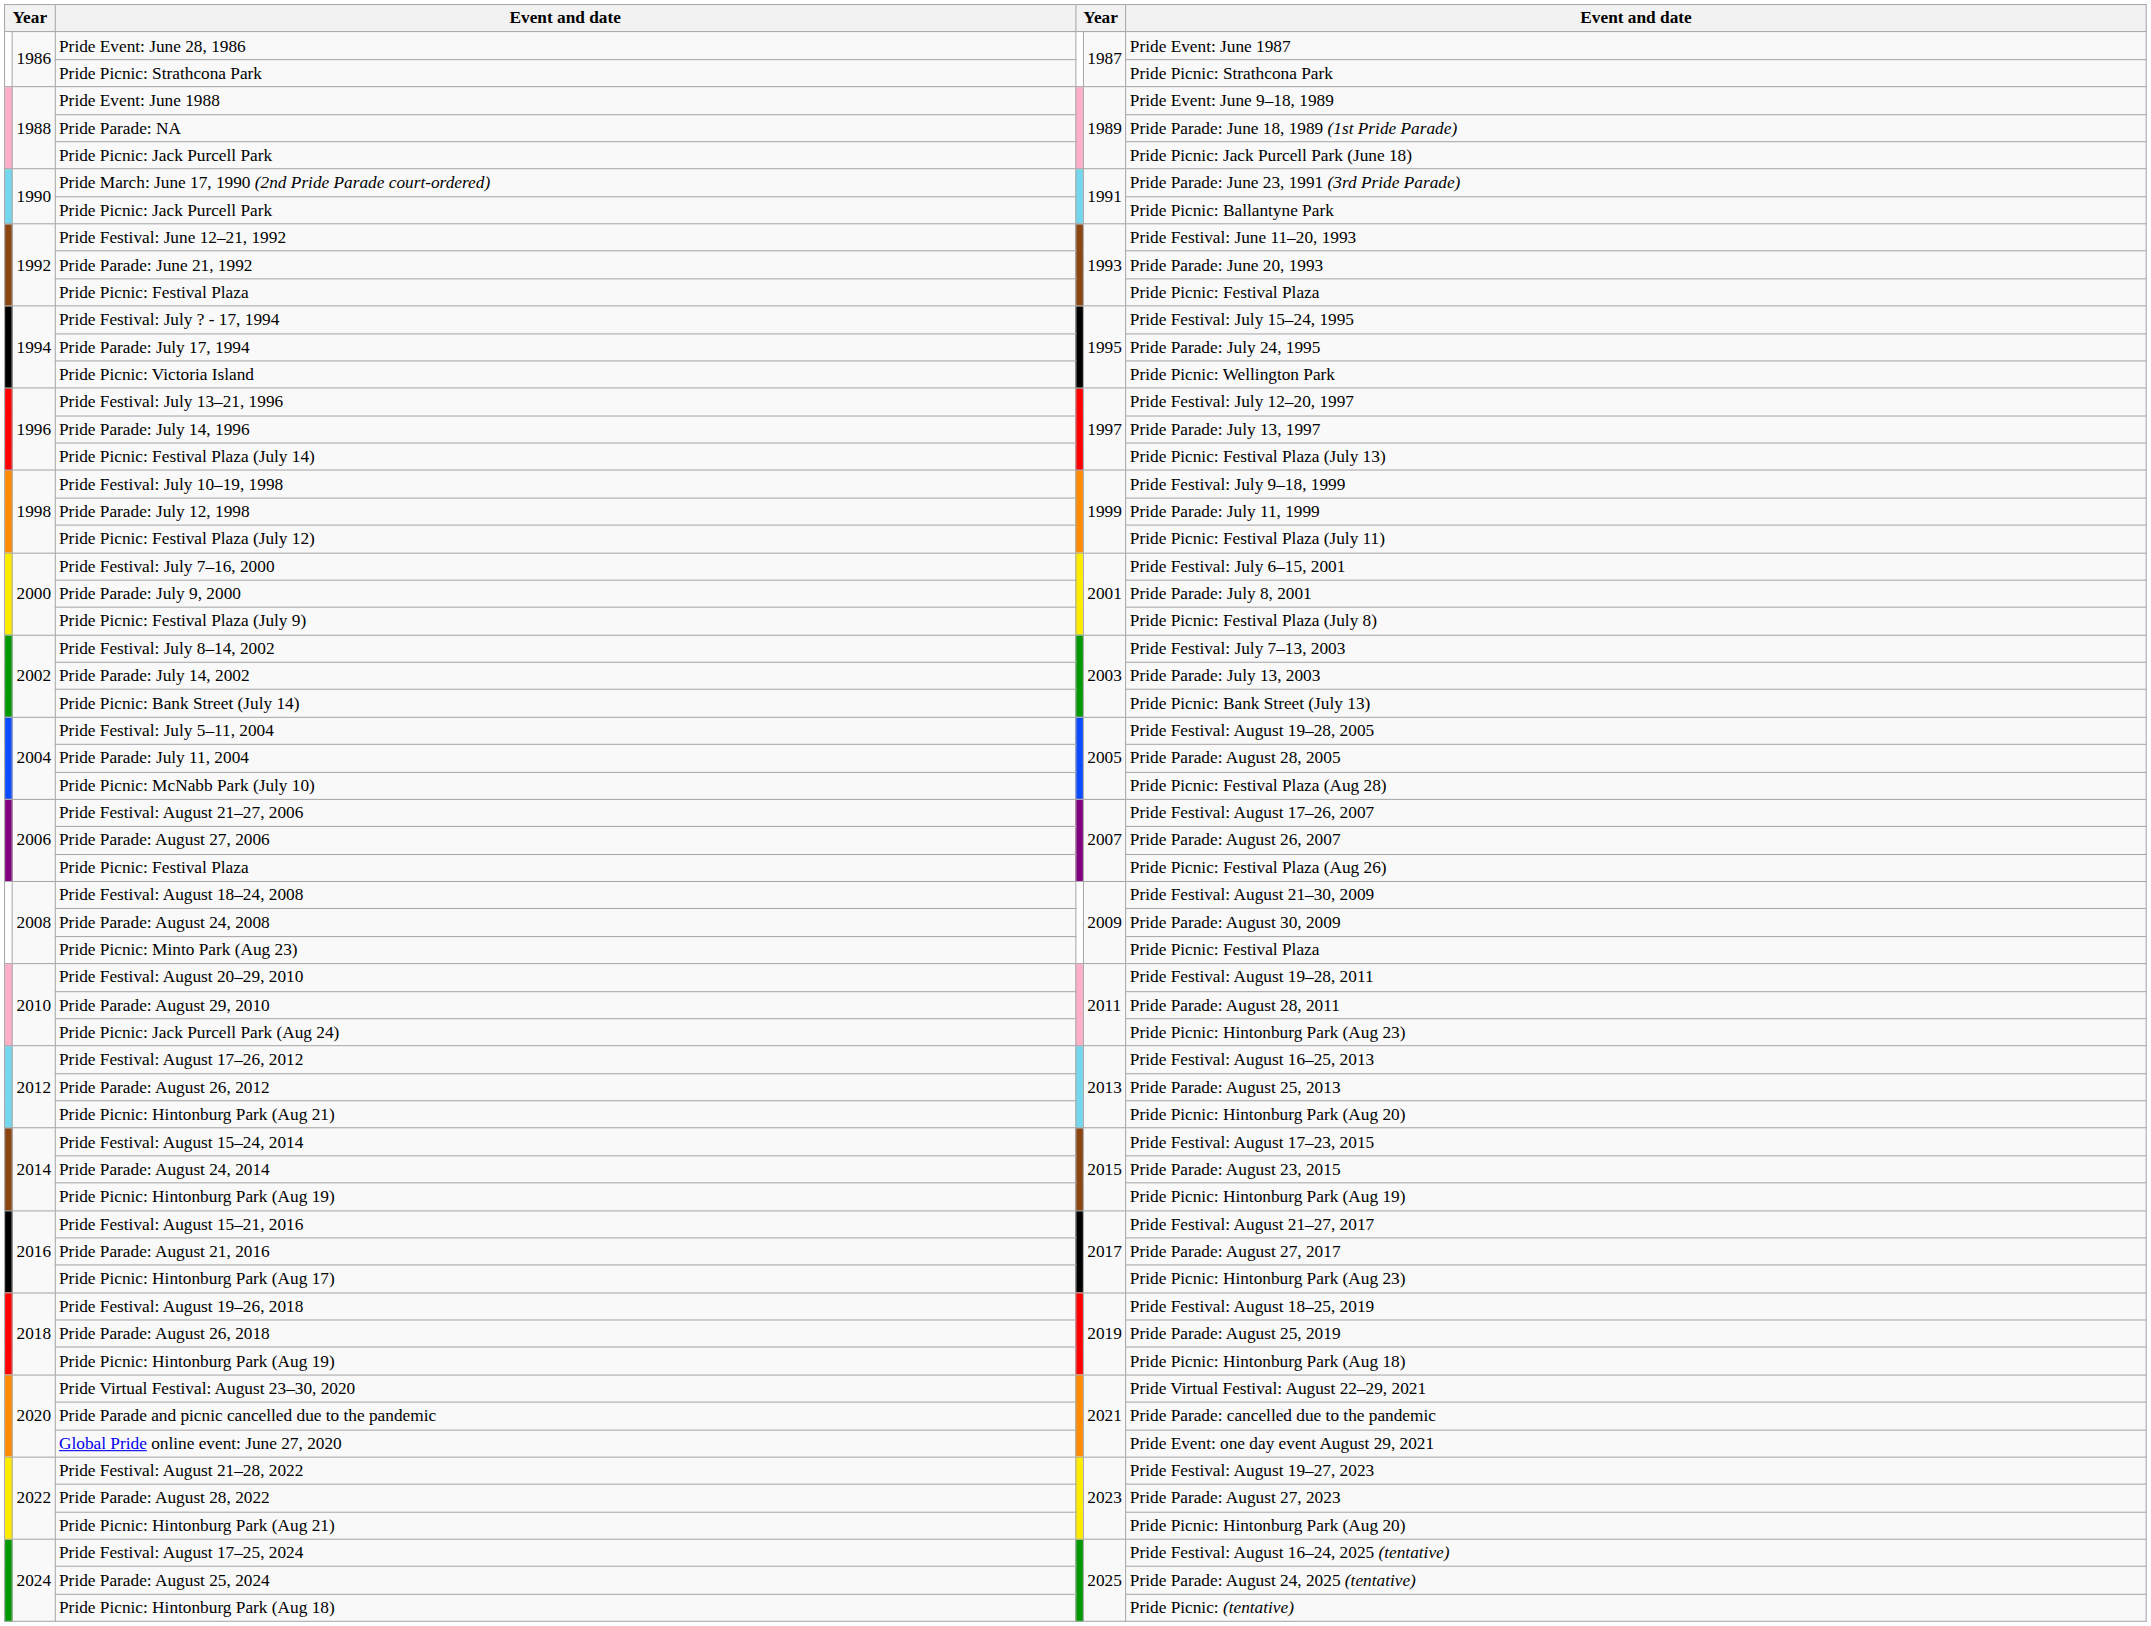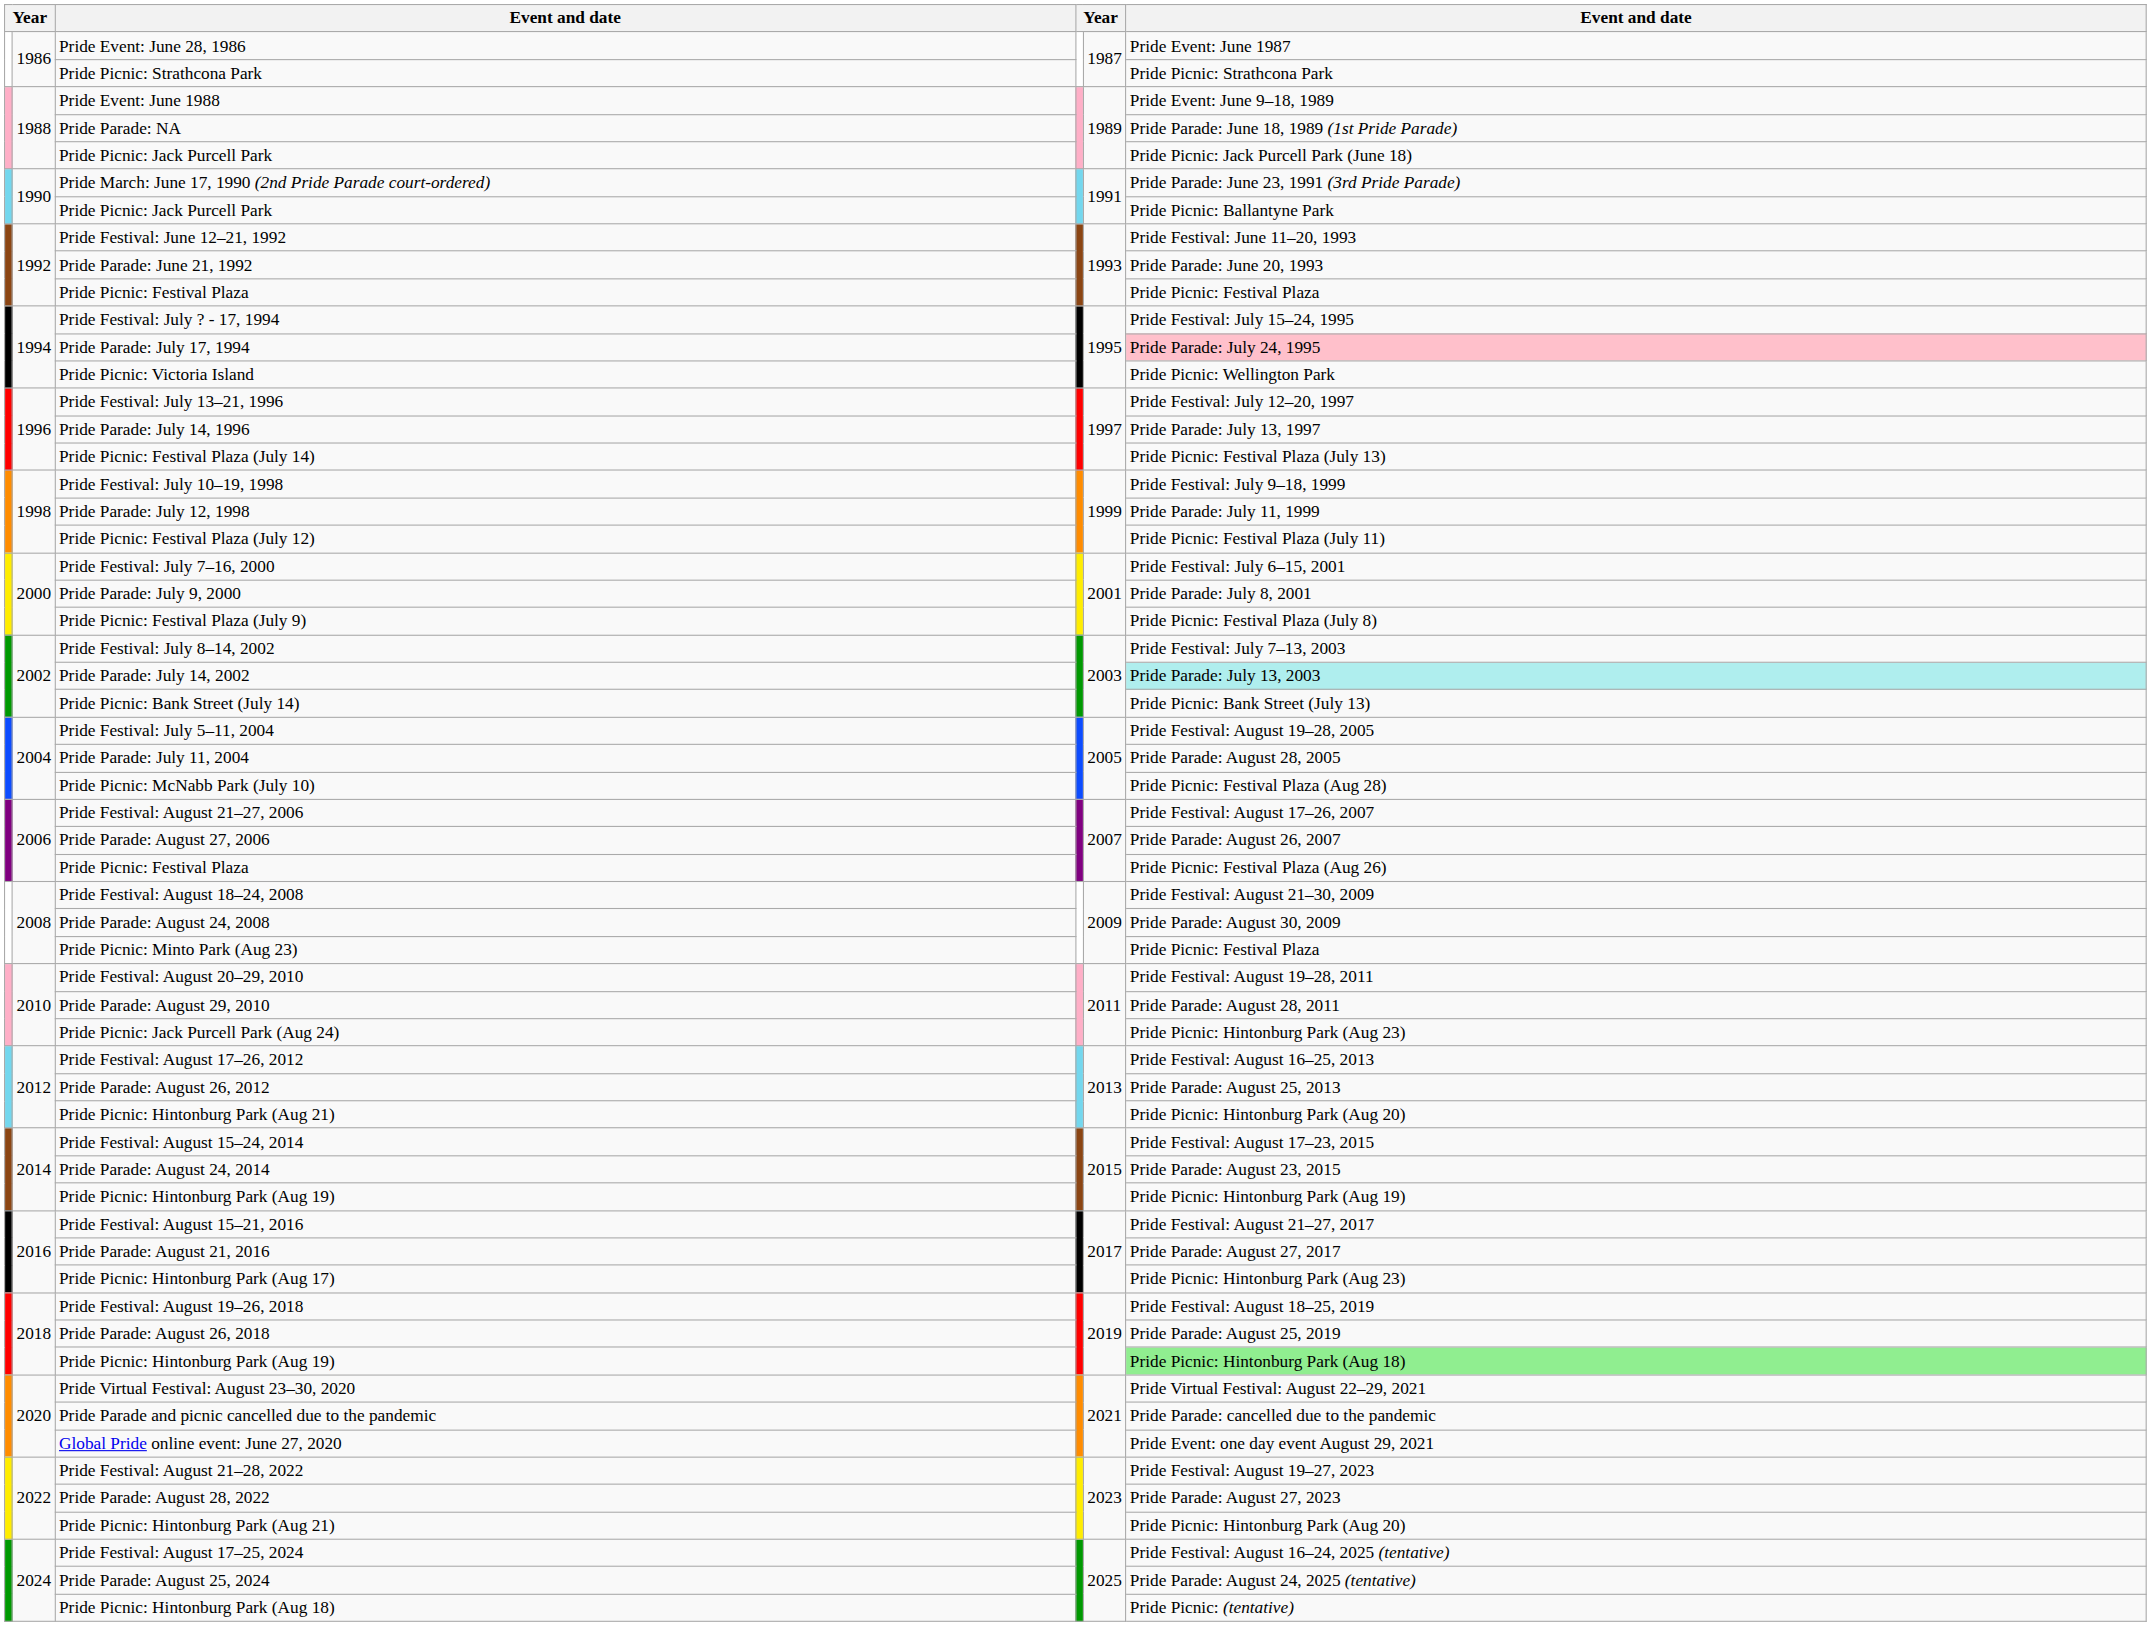(1225, 347) no background -> (1225, 347) pink background
(1225, 675) no background -> (1225, 675) paleturquoise background
(1268, 1361) no background -> (1268, 1361) lightgreen background
